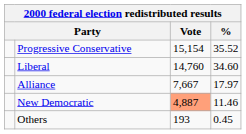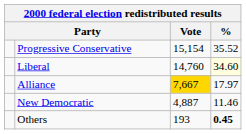(226, 66) no background -> (226, 66) lightyellow background
(186, 84) no background -> (186, 84) gold background
(186, 102) lightsalmon background -> (186, 102) no background
(223, 119) normal -> (223, 119) bold
